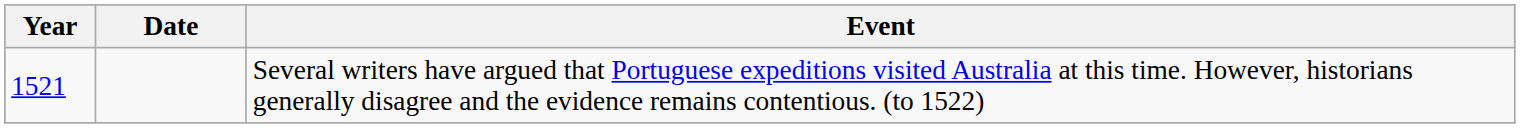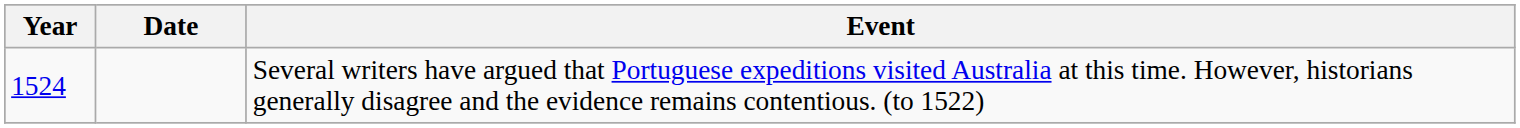(39, 84) 1521 -> (39, 84) 1524
